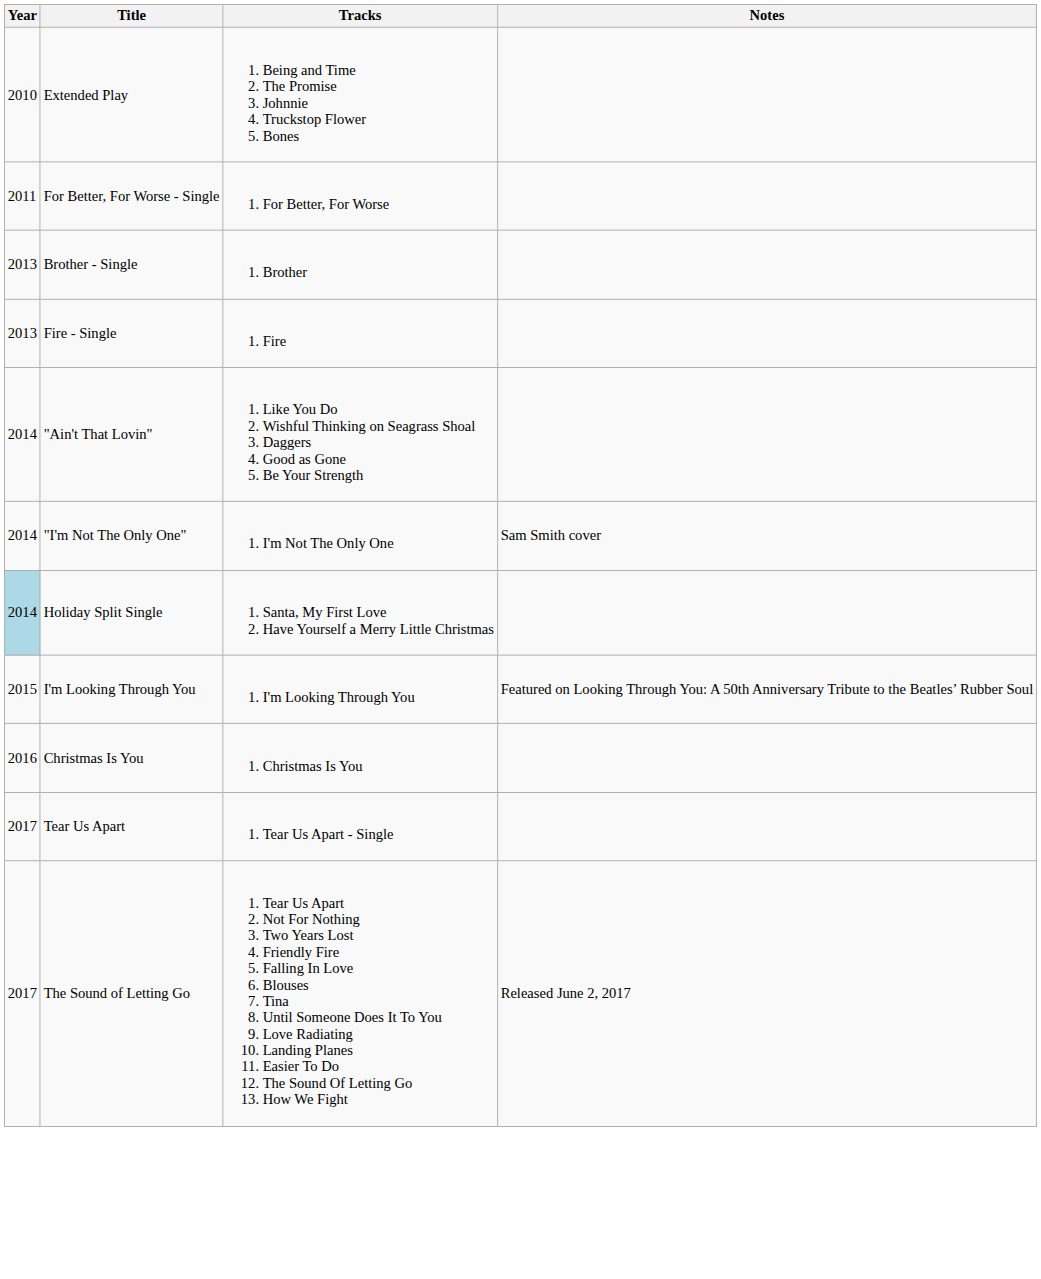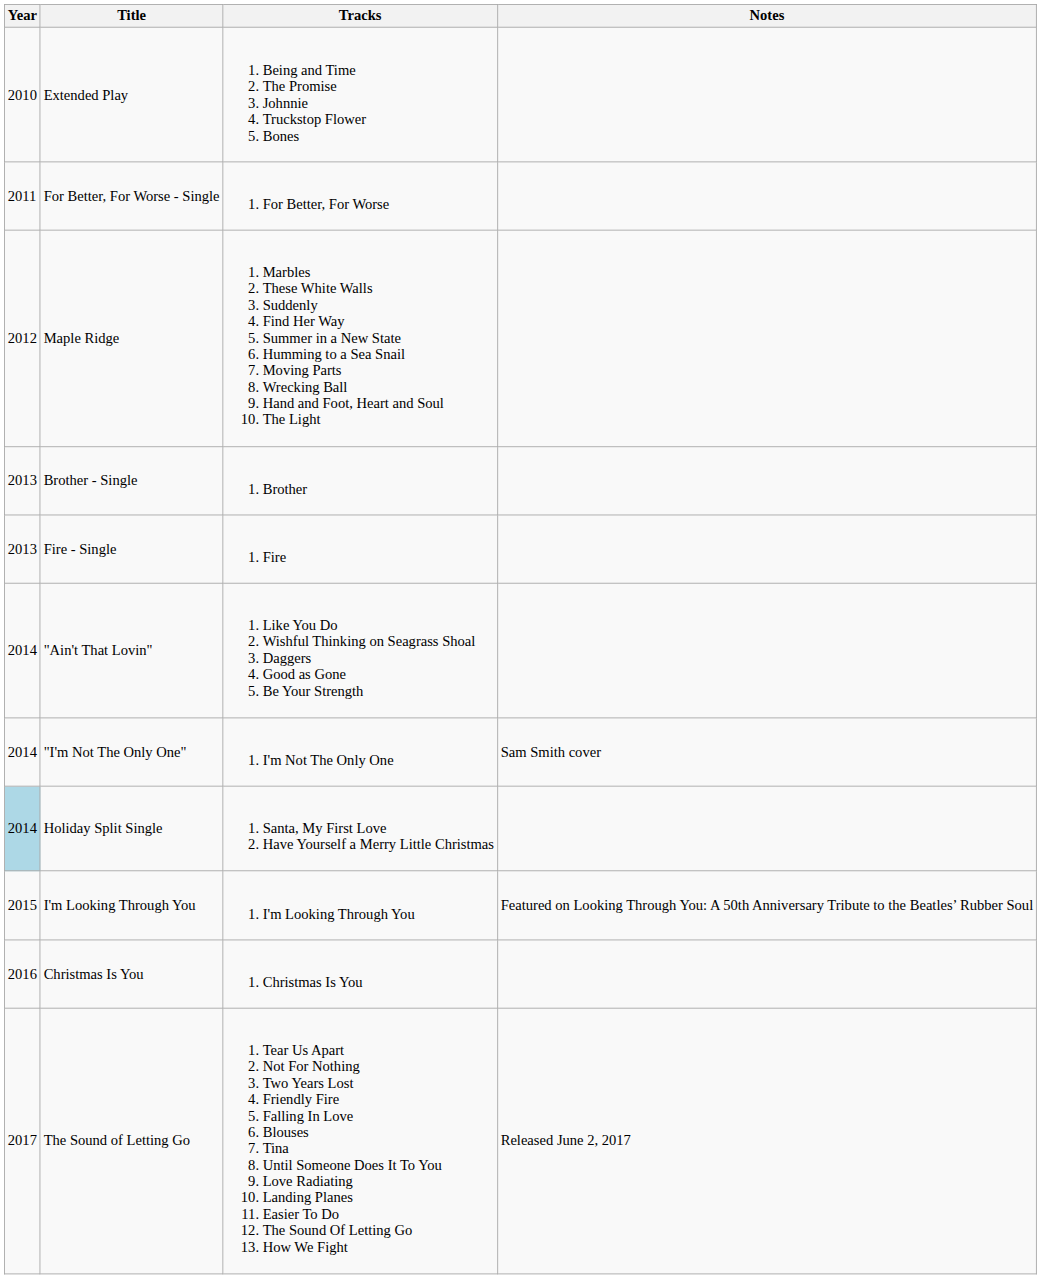+ row: (81, 338)
- row: (84, 826)
